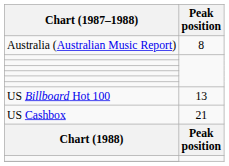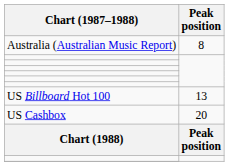(201, 114) 21 -> (201, 114) 20
